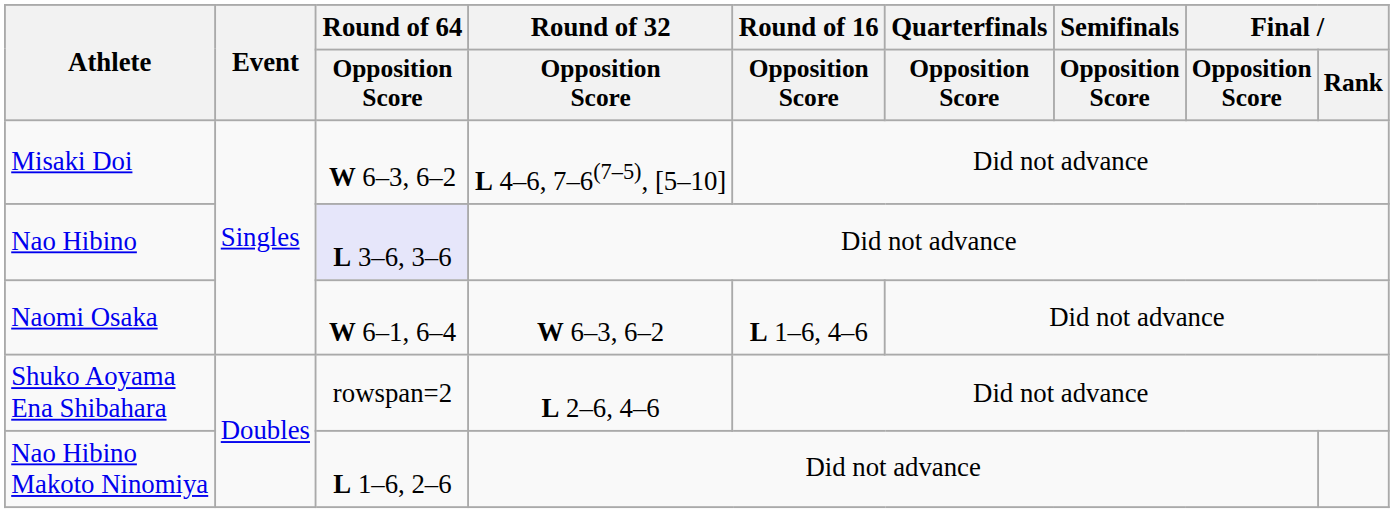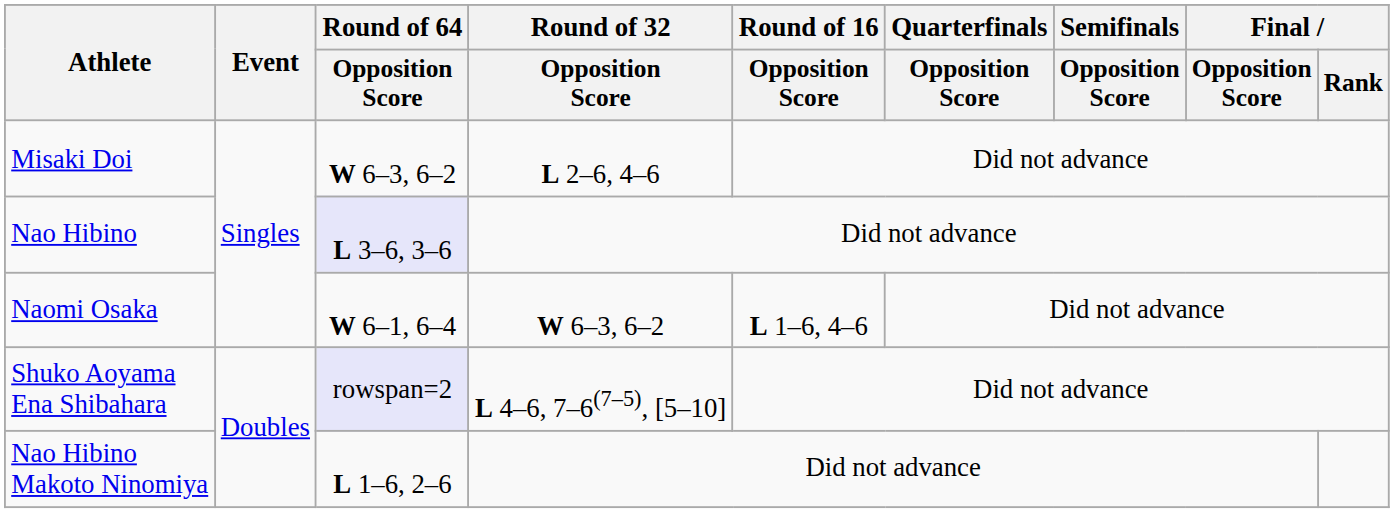(601, 177) L 4–6, 7–6(7–5), [5–10] -> (601, 174) L 2–6, 4–6
(392, 392) no background -> (392, 389) lavender background
(601, 408) L 2–6, 4–6 -> (601, 405) L 4–6, 7–6(7–5), [5–10]
